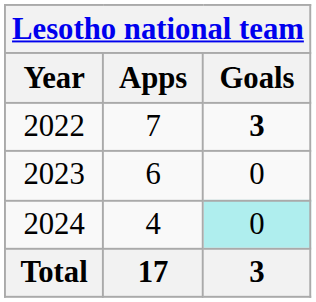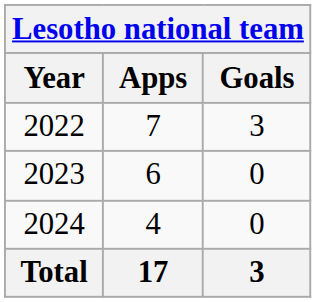(257, 126) bold -> (257, 126) normal
(257, 223) paleturquoise background -> (257, 223) no background
